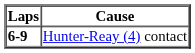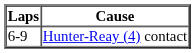(18, 36) bold -> (18, 36) normal
